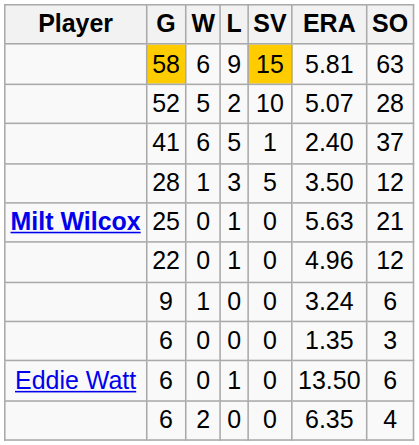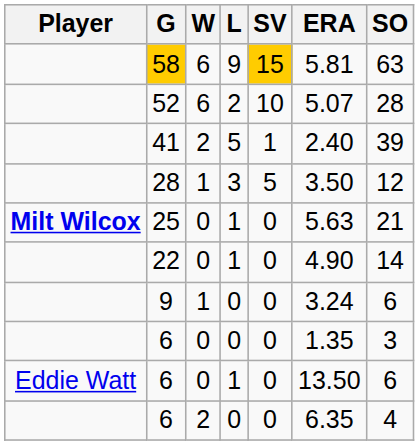(203, 103) 5 -> (203, 103) 6
(203, 143) 6 -> (203, 143) 2
(390, 143) 37 -> (390, 143) 39
(329, 261) 4.96 -> (329, 261) 4.90
(390, 261) 12 -> (390, 261) 14
